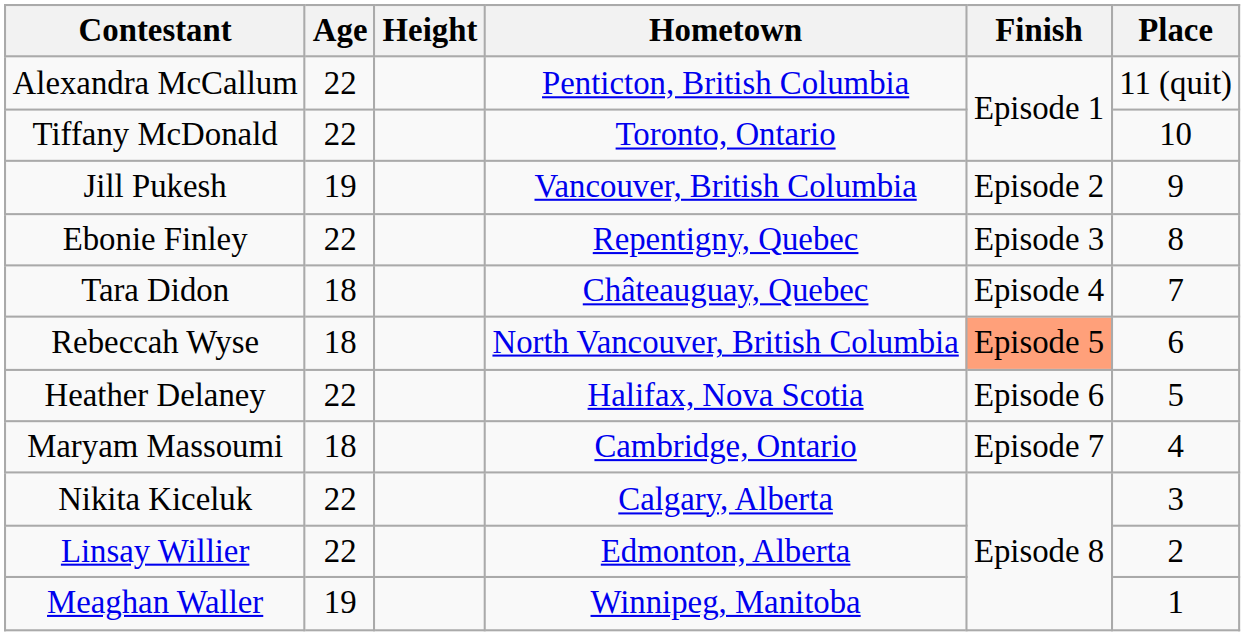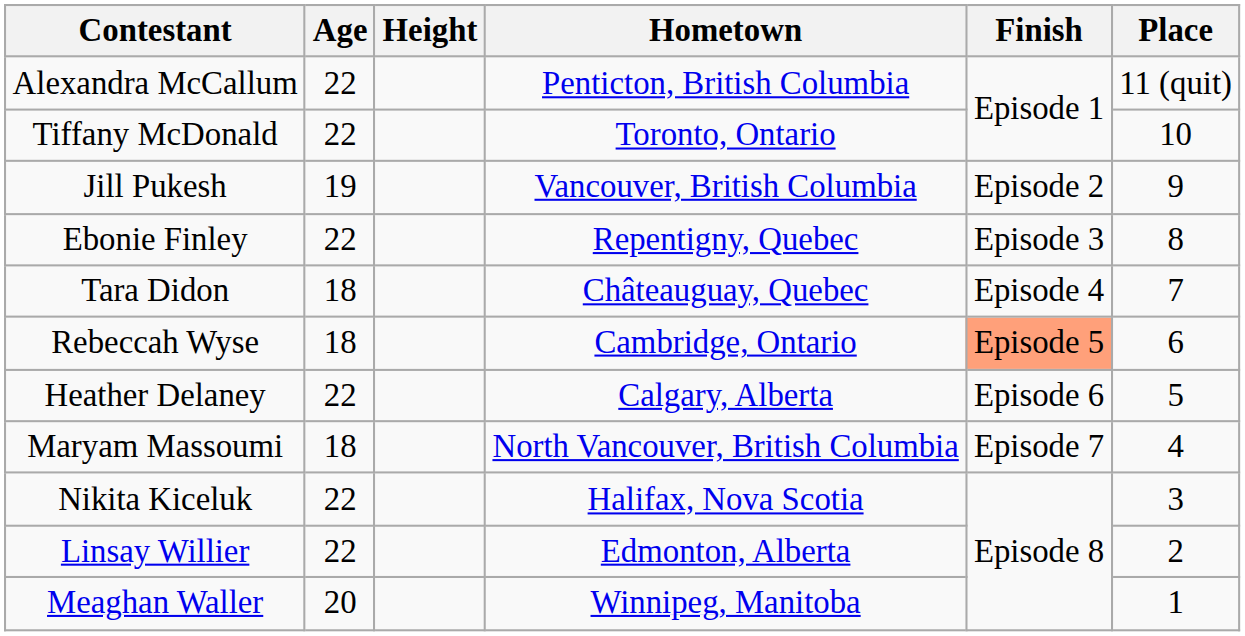(726, 342) North Vancouver, British Columbia -> (726, 342) Cambridge, Ontario
(726, 394) Halifax, Nova Scotia -> (726, 394) Calgary, Alberta
(726, 446) Cambridge, Ontario -> (726, 446) North Vancouver, British Columbia
(726, 498) Calgary, Alberta -> (726, 498) Halifax, Nova Scotia
(340, 602) 19 -> (340, 602) 20
